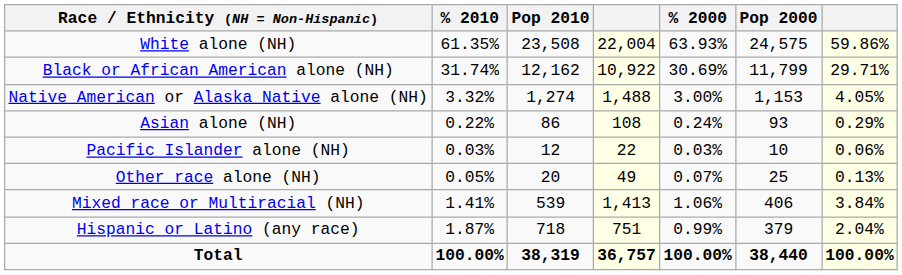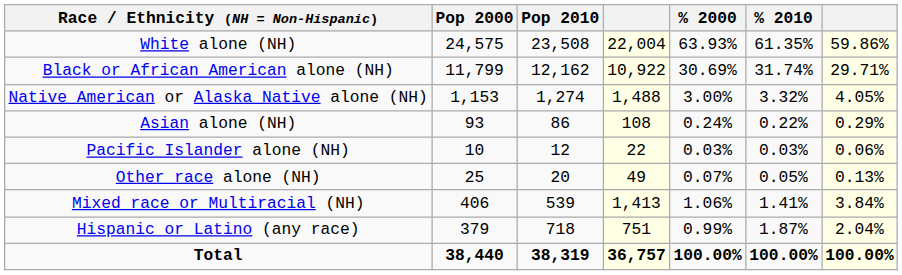columns swapped: (779, 18) <-> (470, 18)
